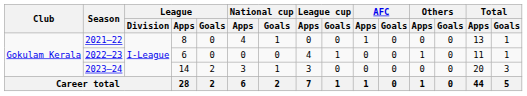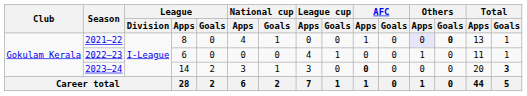(422, 40) no background -> (422, 40) lavender background
(450, 40) normal -> (450, 40) bold
(366, 69) normal -> (366, 69) bold
(507, 69) normal -> (507, 69) bold
